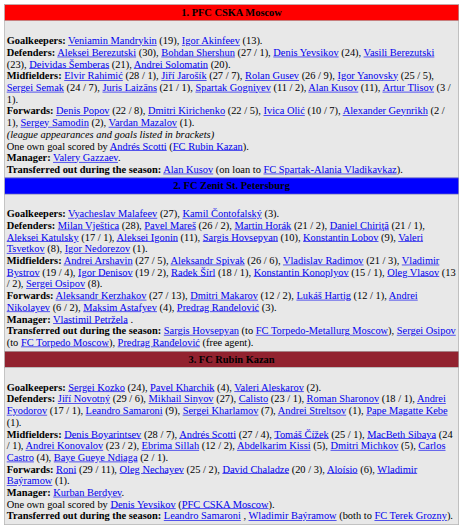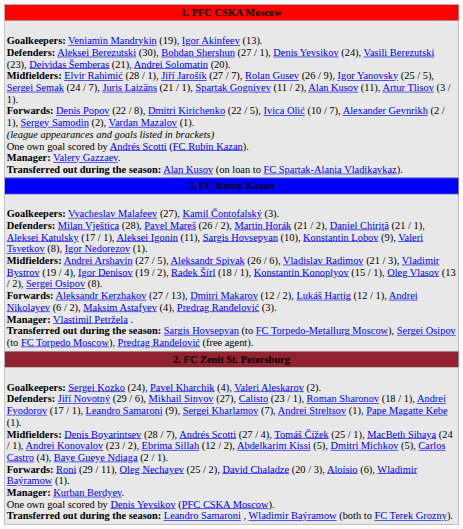(231, 186) 2. FC Zenit St. Petersburg -> (231, 186) 3. FC Rubin Kazan
(231, 359) 3. FC Rubin Kazan -> (231, 359) 2. FC Zenit St. Petersburg
